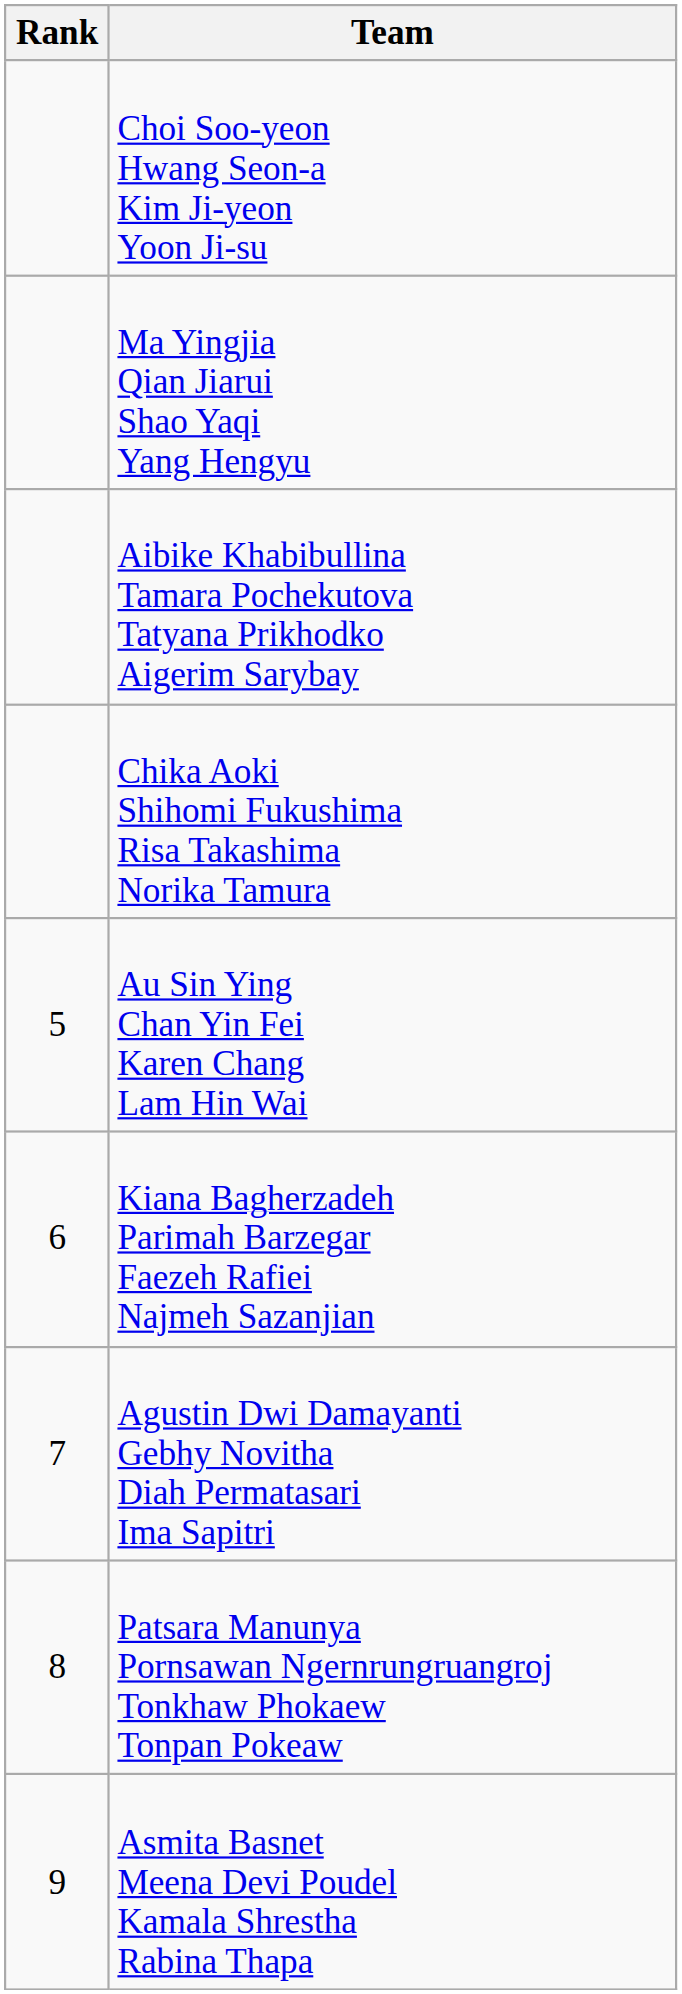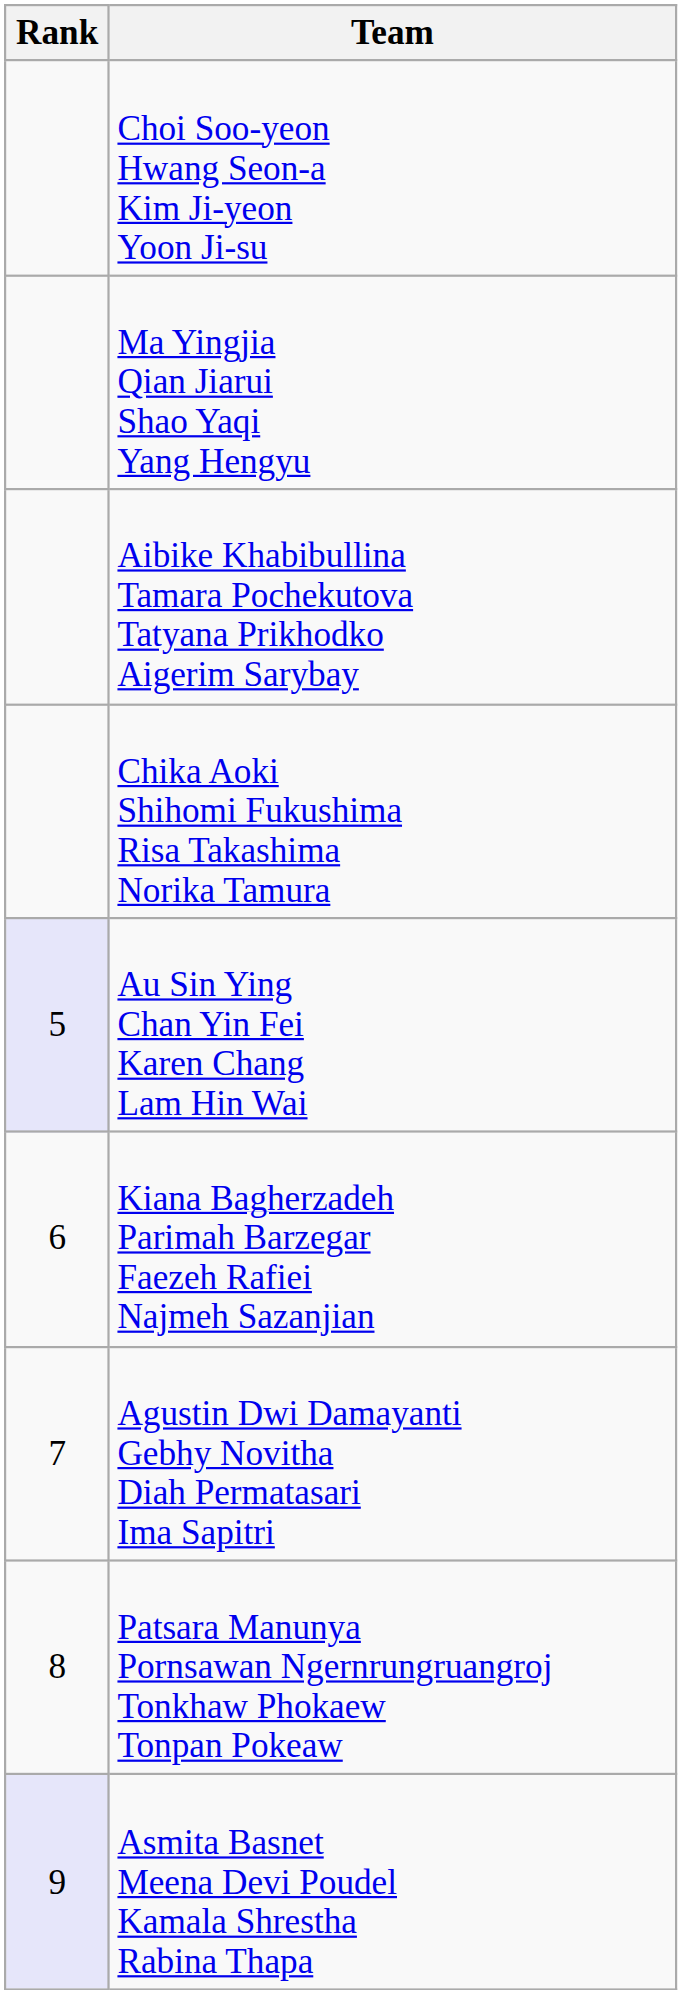(57, 1024) no background -> (57, 1024) lavender background
(57, 1881) no background -> (57, 1881) lavender background
